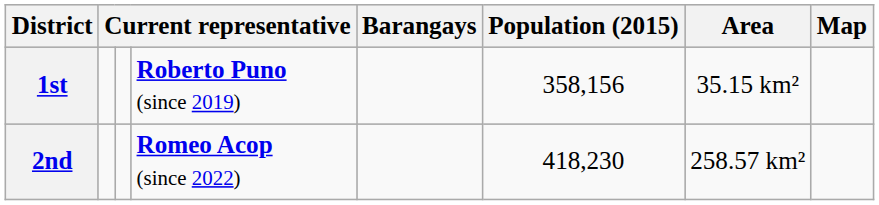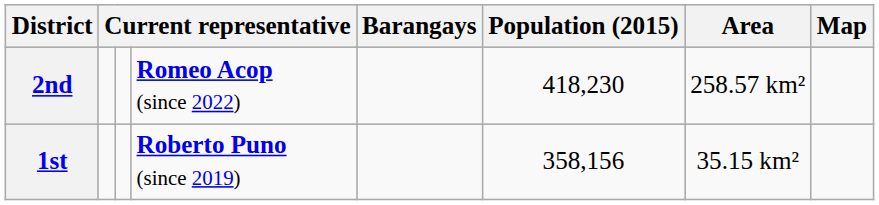rows swapped: (52, 85) <-> (52, 161)
